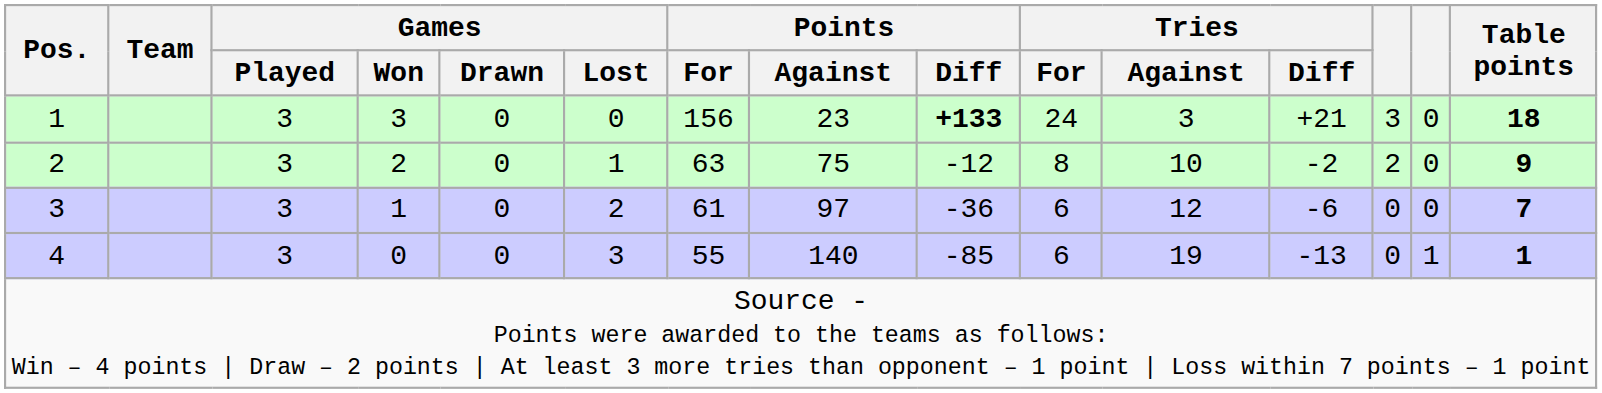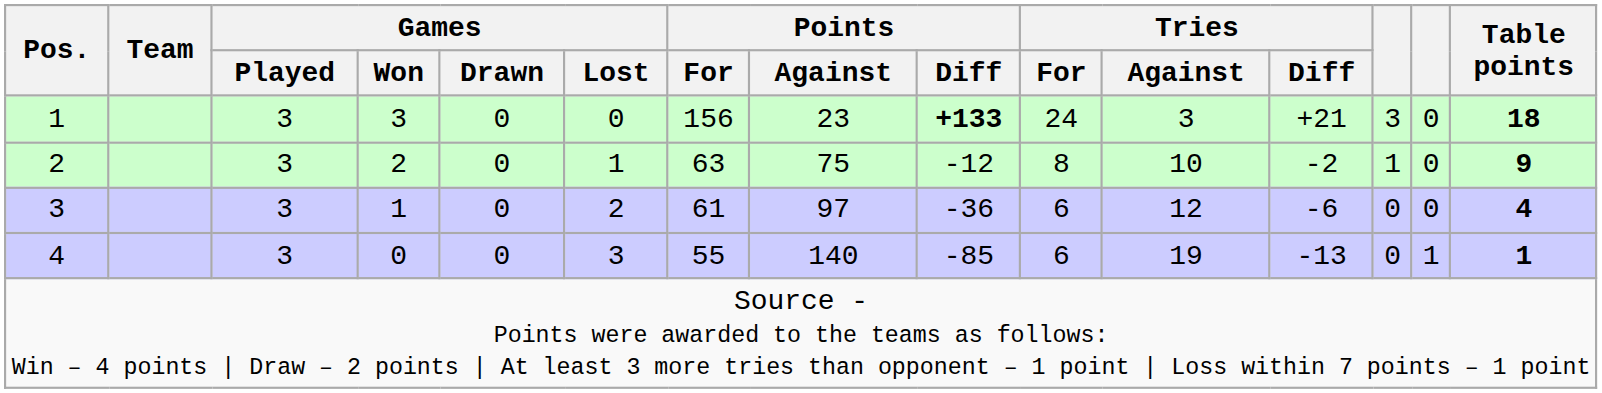(1393, 165) 2 -> (1393, 165) 1
(1524, 210) 7 -> (1524, 210) 4
